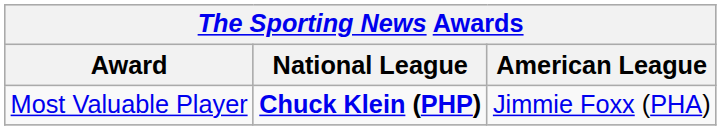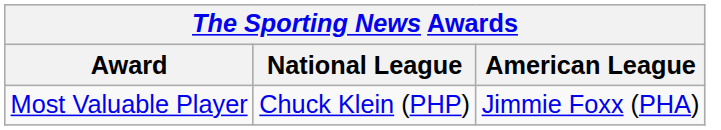(370, 104) bold -> (365, 104) normal
